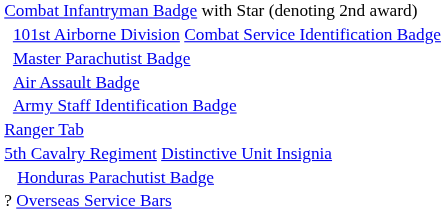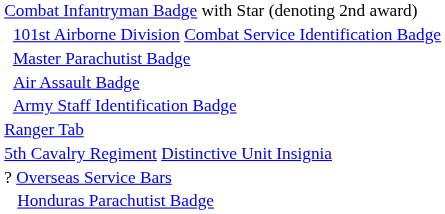(109, 177) Honduras Parachutist Badge -> (88, 177) ? Overseas Service Bars
(88, 201) ? Overseas Service Bars -> (109, 201) Honduras Parachutist Badge
